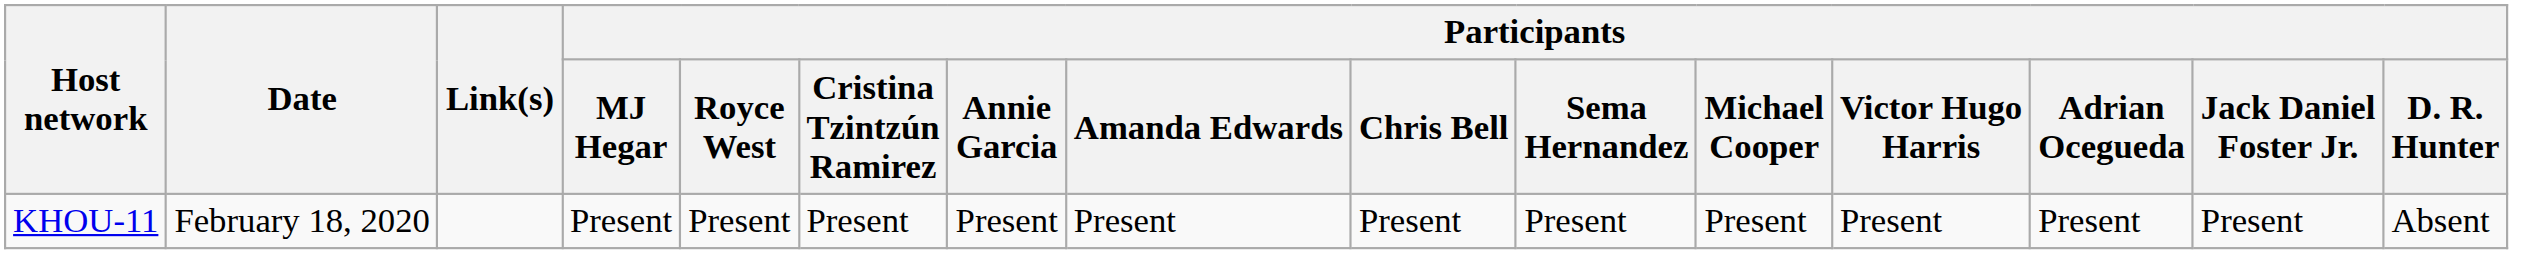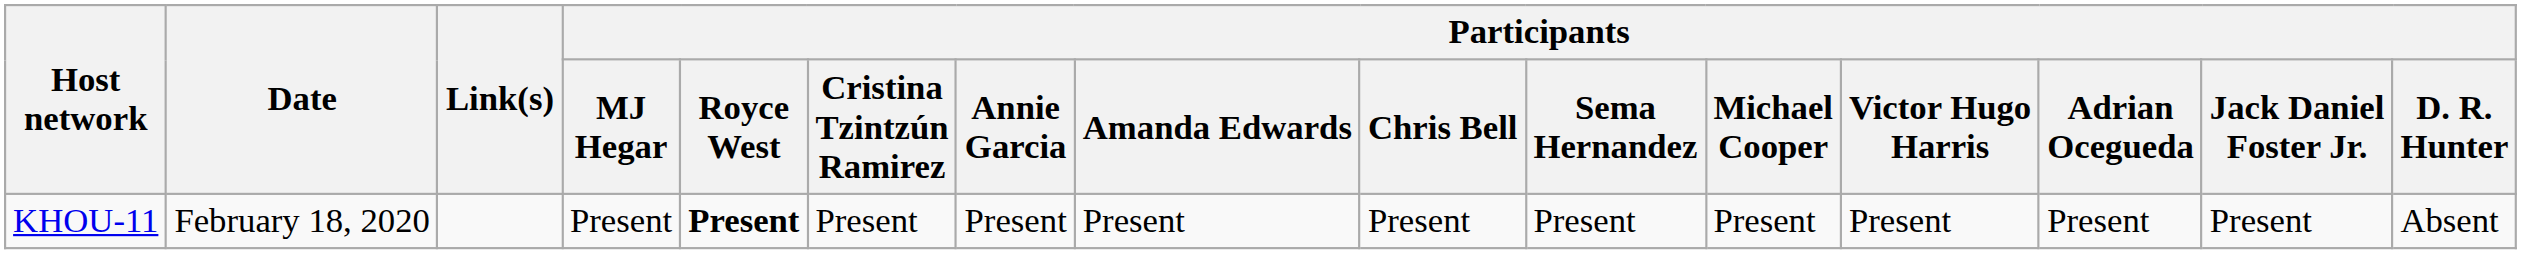(739, 220) normal -> (744, 220) bold
